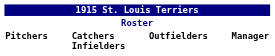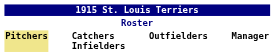(27, 36) no background -> (27, 36) khaki background
